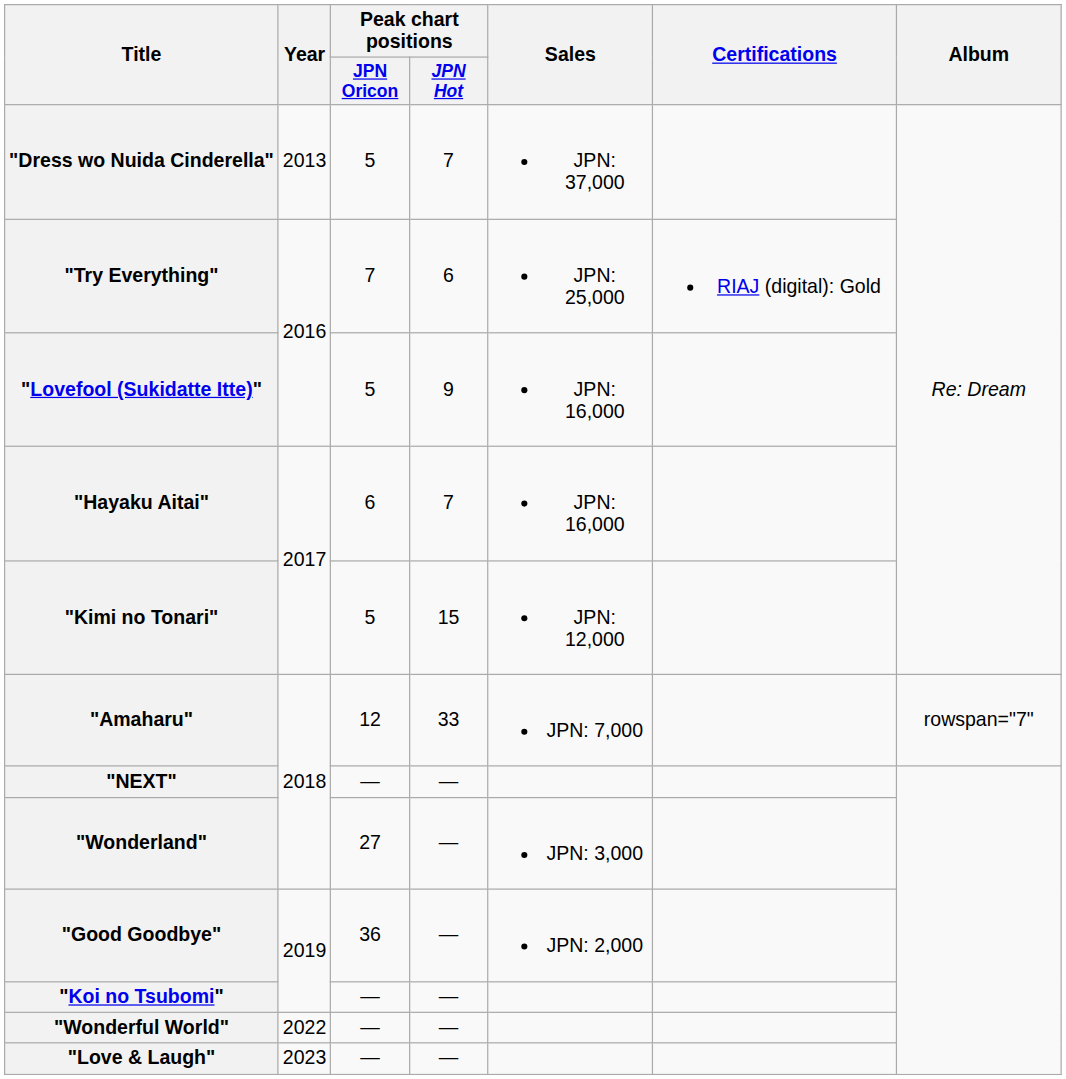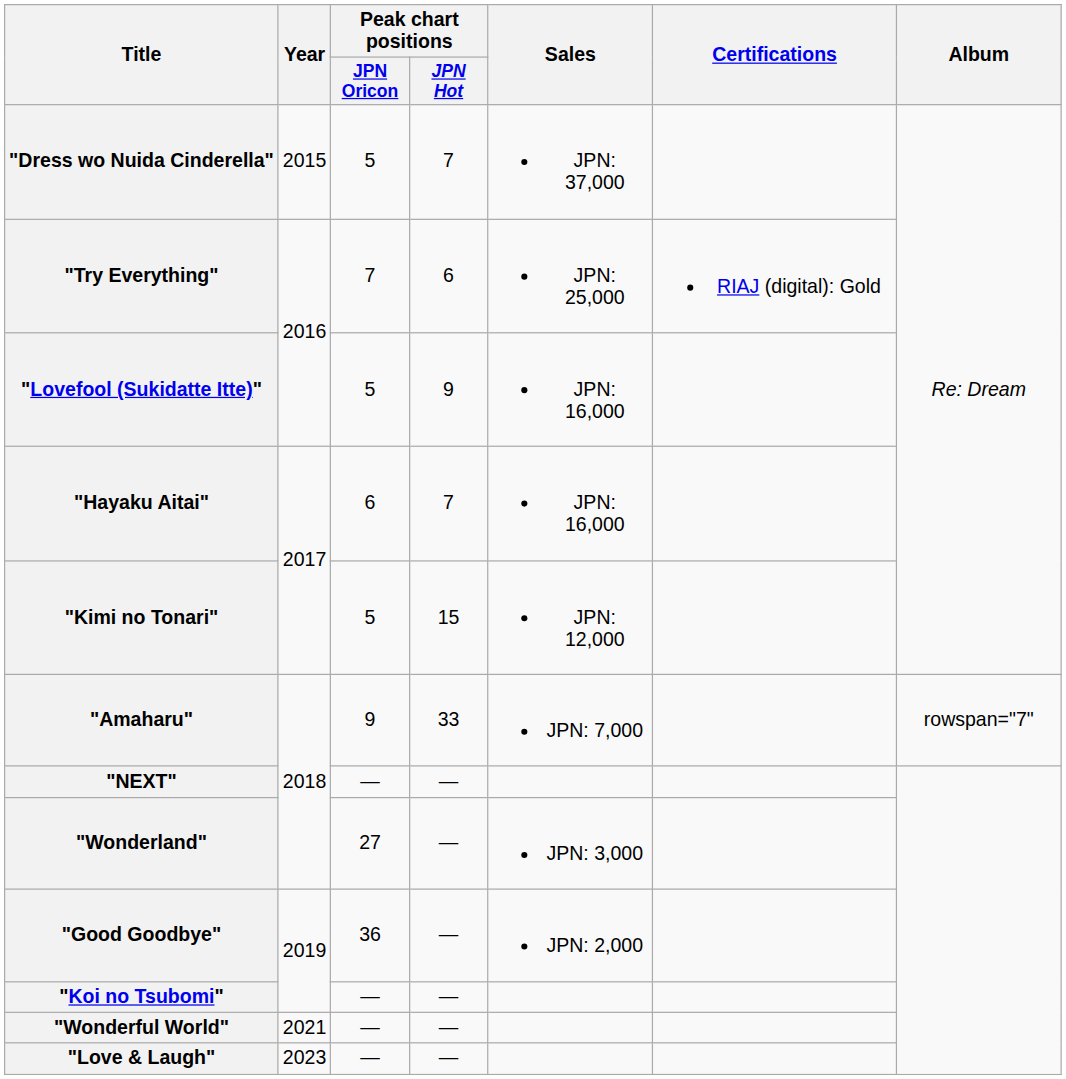(305, 161) 2013 -> (305, 161) 2015
(370, 720) 12 -> (370, 720) 9
(305, 1027) 2022 -> (305, 1027) 2021
